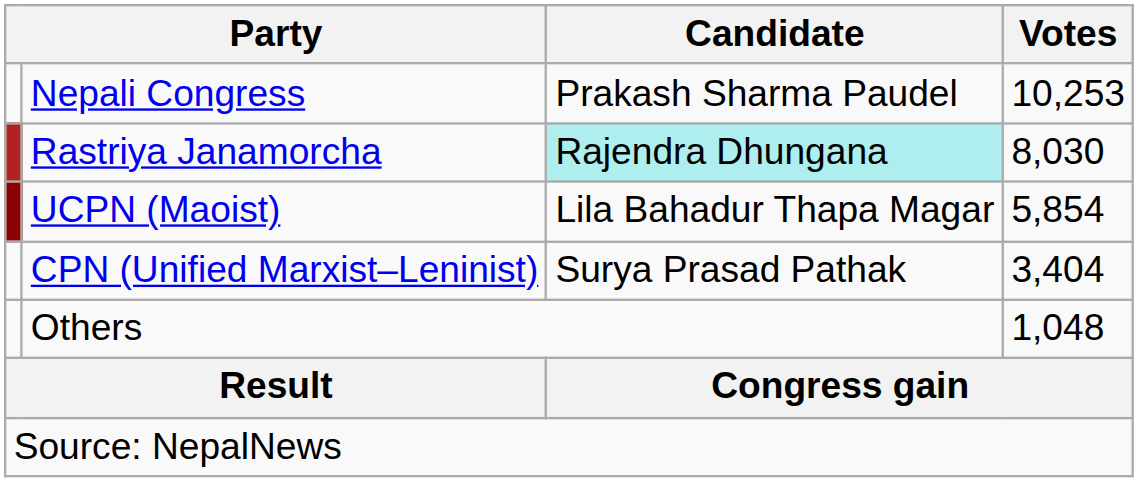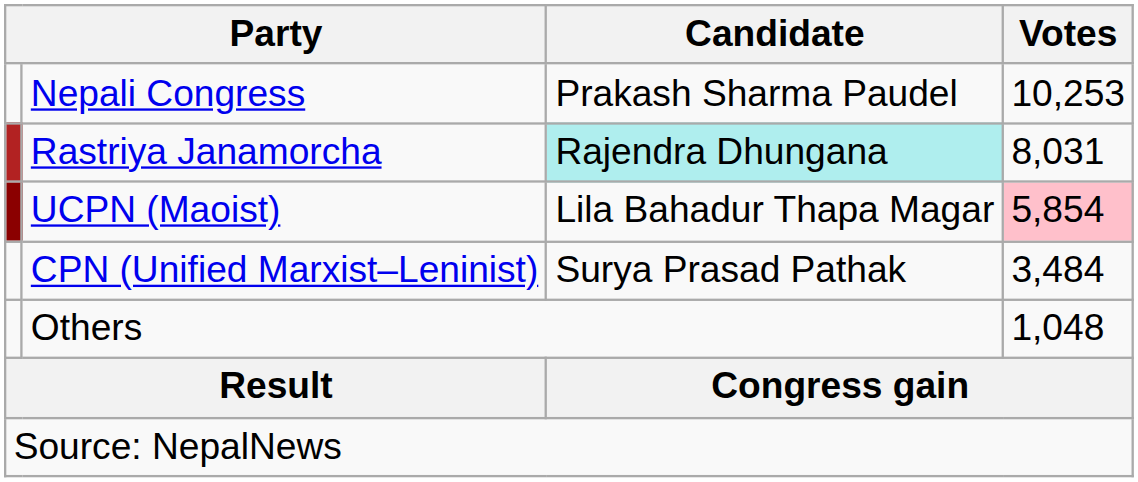(1058, 151) 8,030 -> (1058, 151) 8,031
(1058, 210) no background -> (1058, 210) pink background
(1058, 269) 3,404 -> (1058, 269) 3,484
